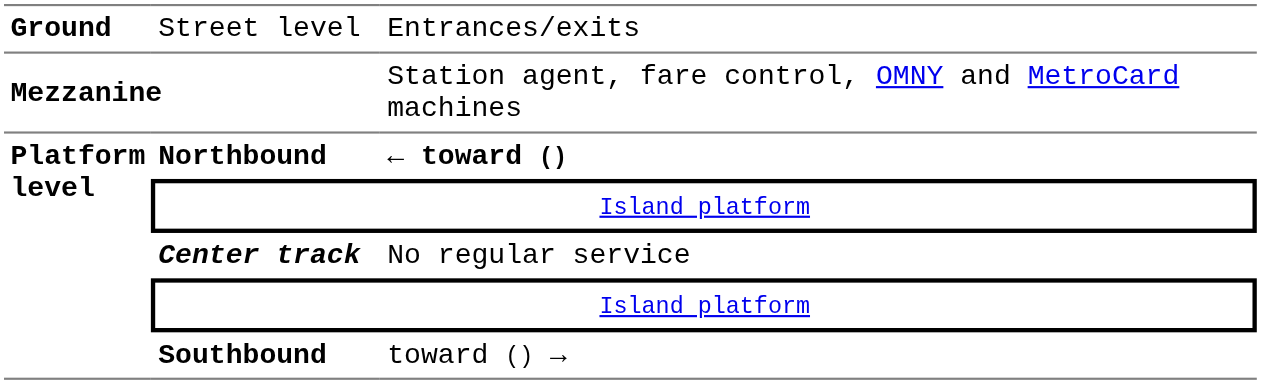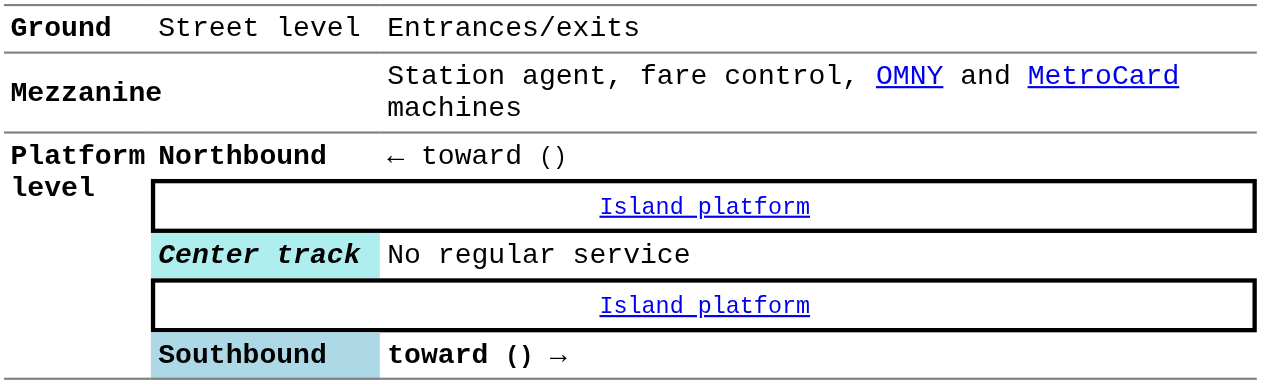(477, 156) bold -> (477, 156) normal
(259, 256) no background -> (259, 256) paleturquoise background
(243, 355) no background -> (243, 355) lightblue background
(477, 355) normal -> (477, 355) bold
